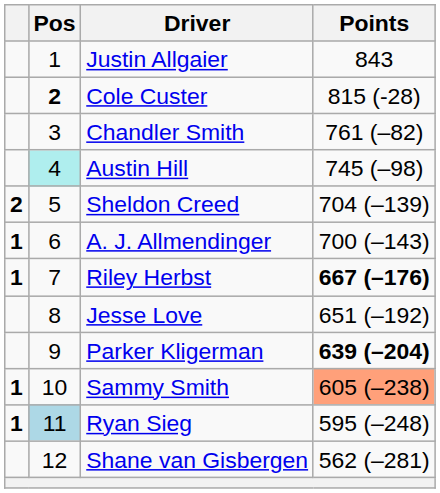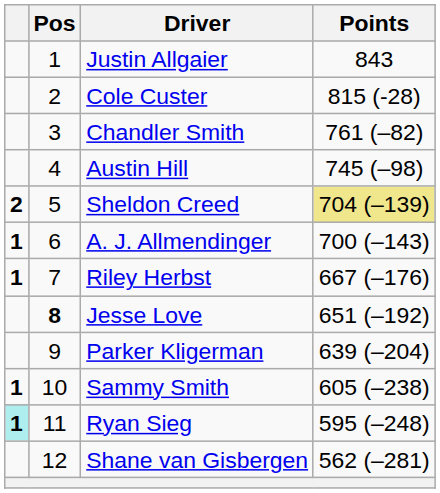(55, 96) bold -> (55, 96) normal
(55, 168) paleturquoise background -> (55, 168) no background
(374, 205) no background -> (374, 205) khaki background
(374, 277) bold -> (374, 277) normal
(55, 314) normal -> (55, 314) bold
(374, 350) bold -> (374, 350) normal
(374, 386) lightsalmon background -> (374, 386) no background
(16, 423) no background -> (16, 423) paleturquoise background
(55, 423) lightblue background -> (55, 423) no background
